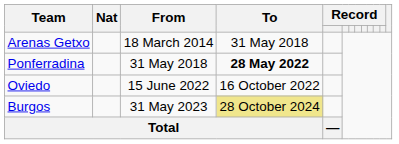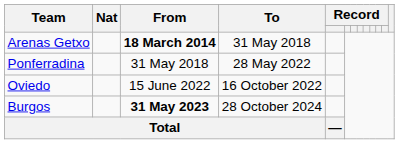(169, 42) normal -> (170, 42) bold
(270, 63) bold -> (272, 63) normal
(169, 106) normal -> (170, 106) bold
(270, 106) khaki background -> (272, 106) no background
